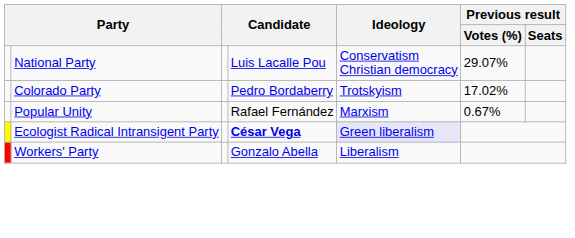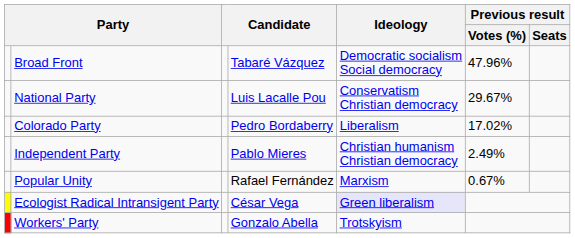+ row: (48, 63)
(486, 63) 29.07% -> (490, 98) 29.67%
(371, 91) Trotskyism -> (369, 126) Liberalism
+ row: (67, 153)
(266, 132) bold -> (265, 202) normal
(369, 152) Liberalism -> (371, 222) Trotskyism
